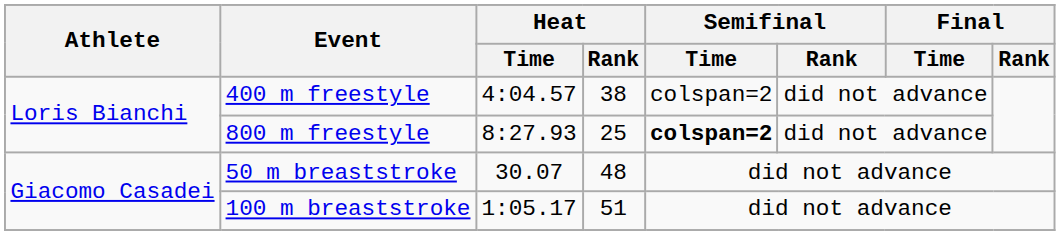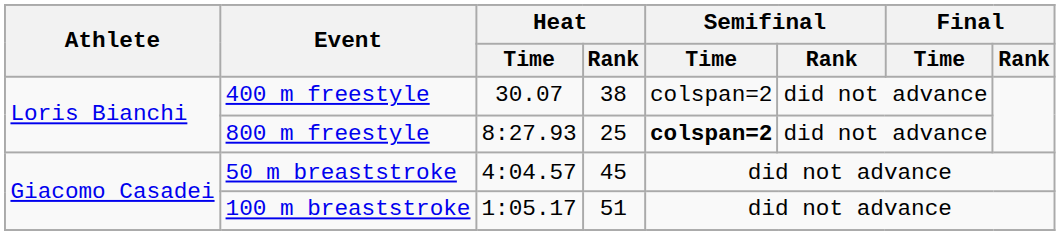(529, 96) 4:04.57 -> (529, 96) 30.07
(529, 172) 30.07 -> (529, 172) 4:04.57
(613, 172) 48 -> (613, 172) 45
